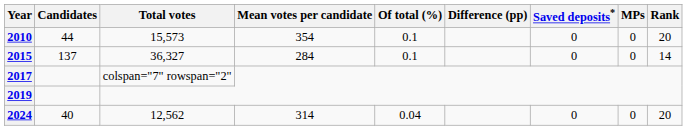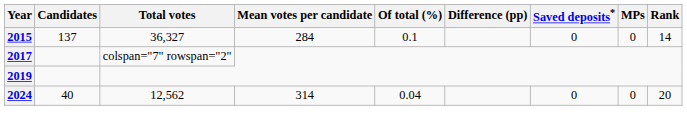- row: (20, 37)
